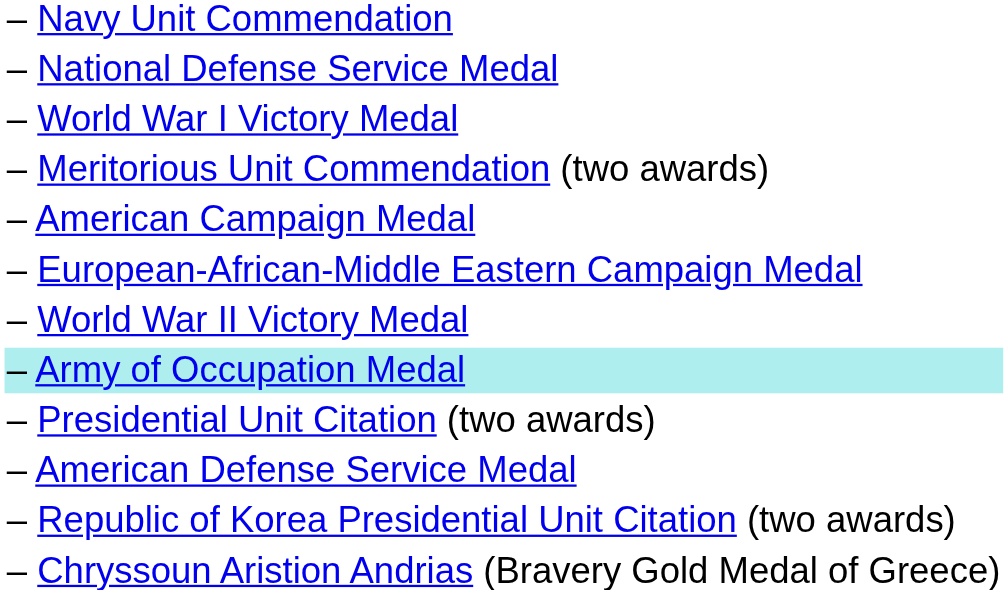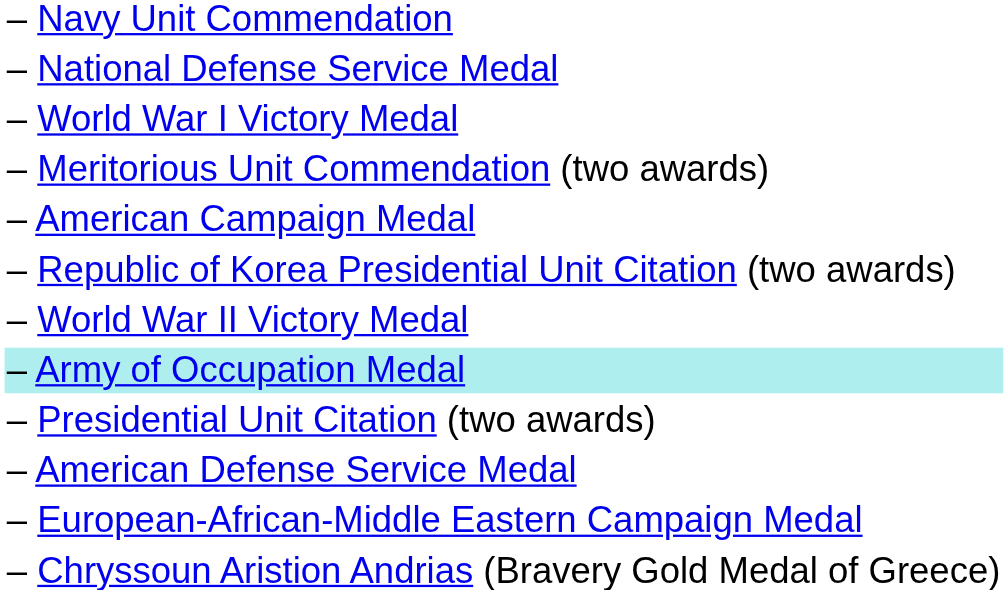(435, 269) – European-African-Middle Eastern Campaign Medal -> (481, 269) – Republic of Korea Presidential Unit Citation (two awards)
(481, 520) – Republic of Korea Presidential Unit Citation (two awards) -> (435, 520) – European-African-Middle Eastern Campaign Medal
